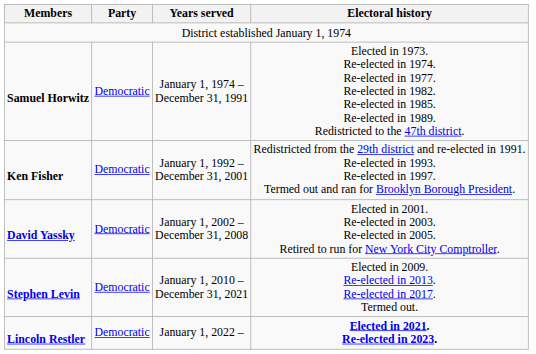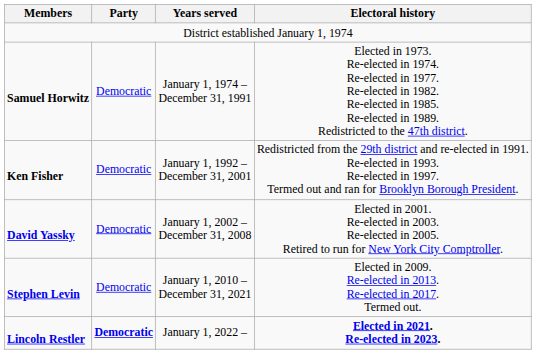(122, 333) normal -> (124, 333) bold
